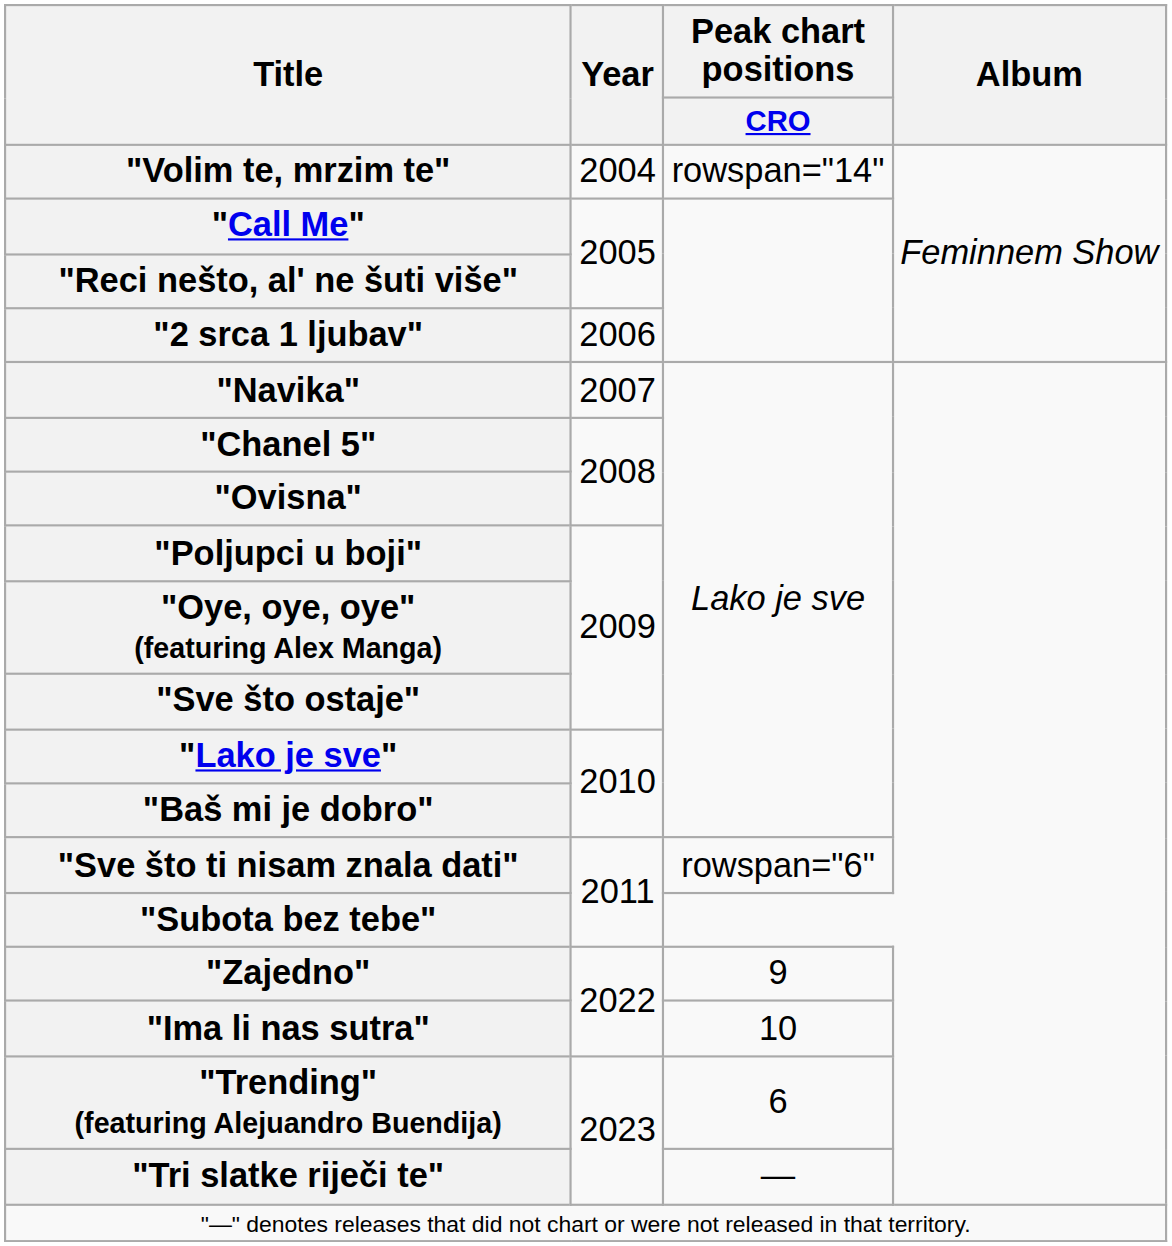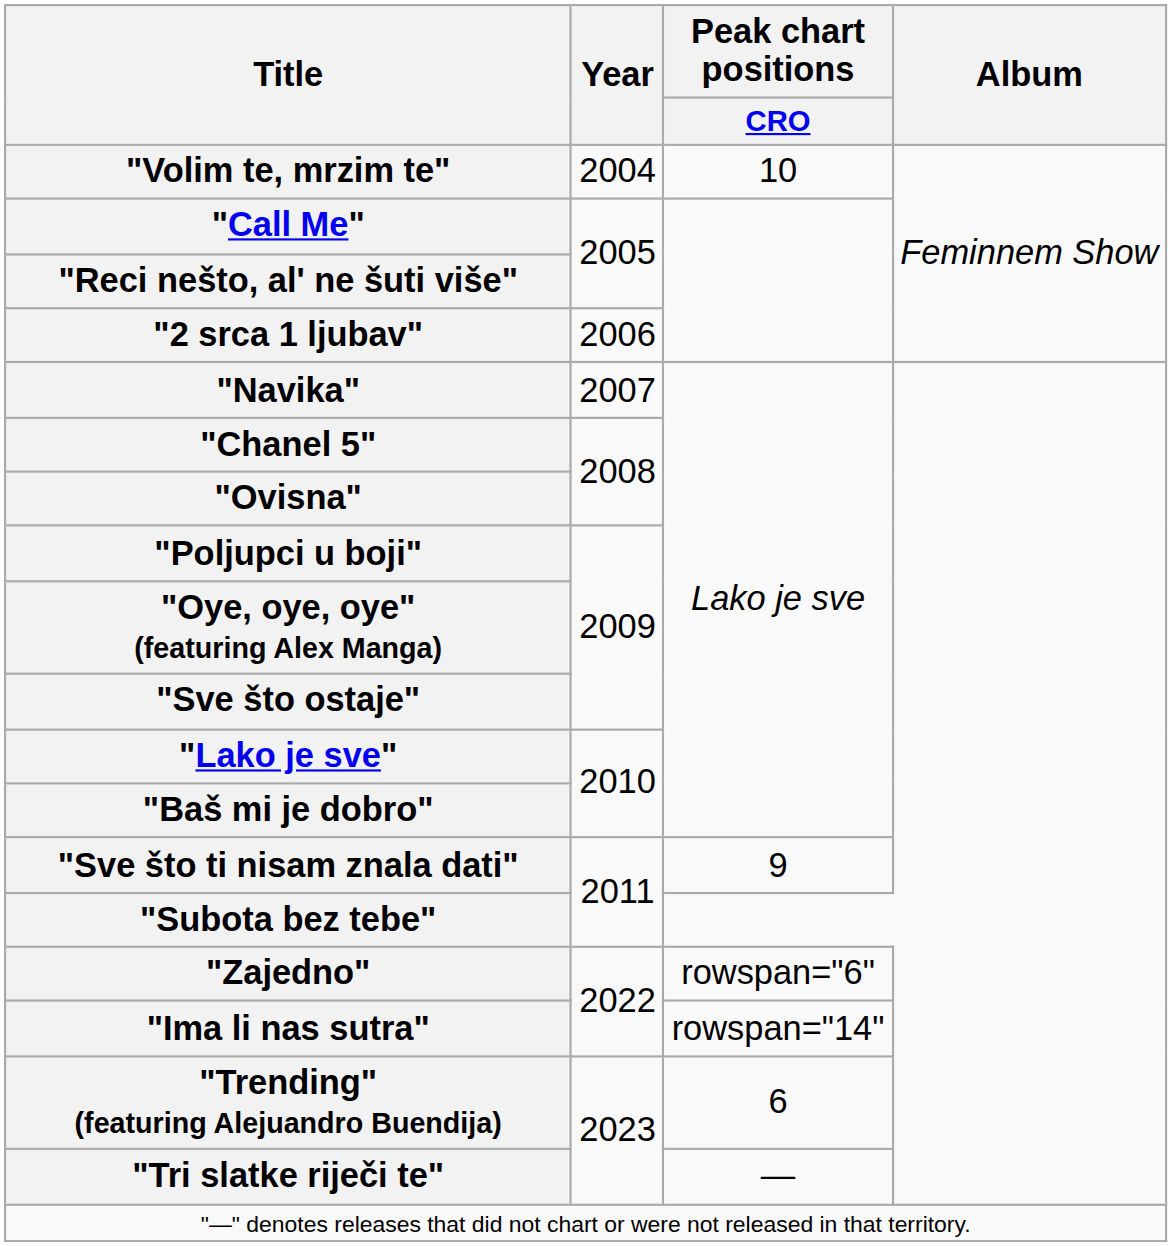(778, 171) rowspan="14" -> (778, 171) 10
(778, 864) rowspan="6" -> (778, 864) 9
(778, 973) 9 -> (778, 973) rowspan="6"
(778, 1028) 10 -> (778, 1028) rowspan="14"
